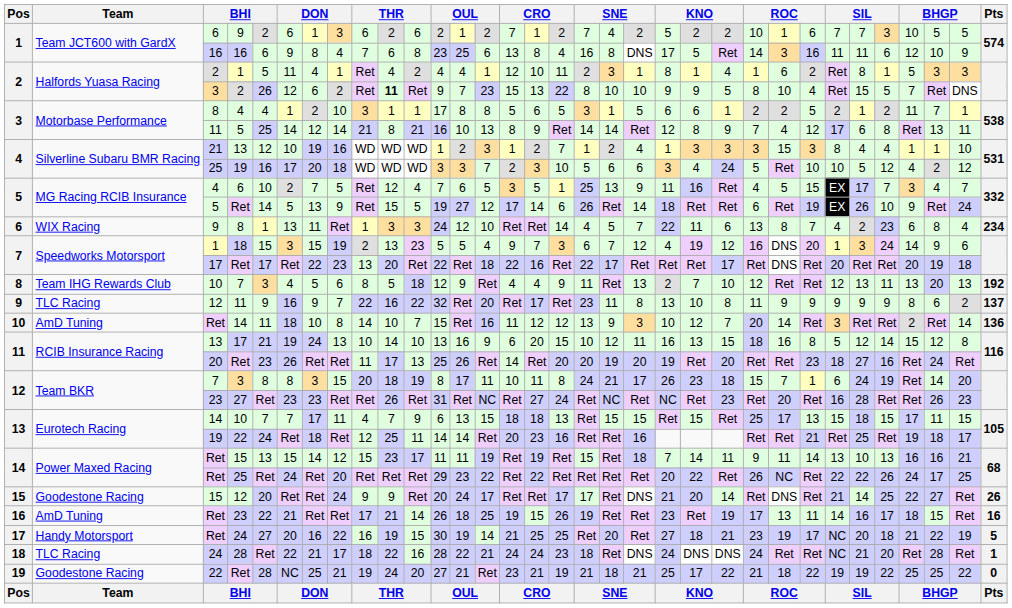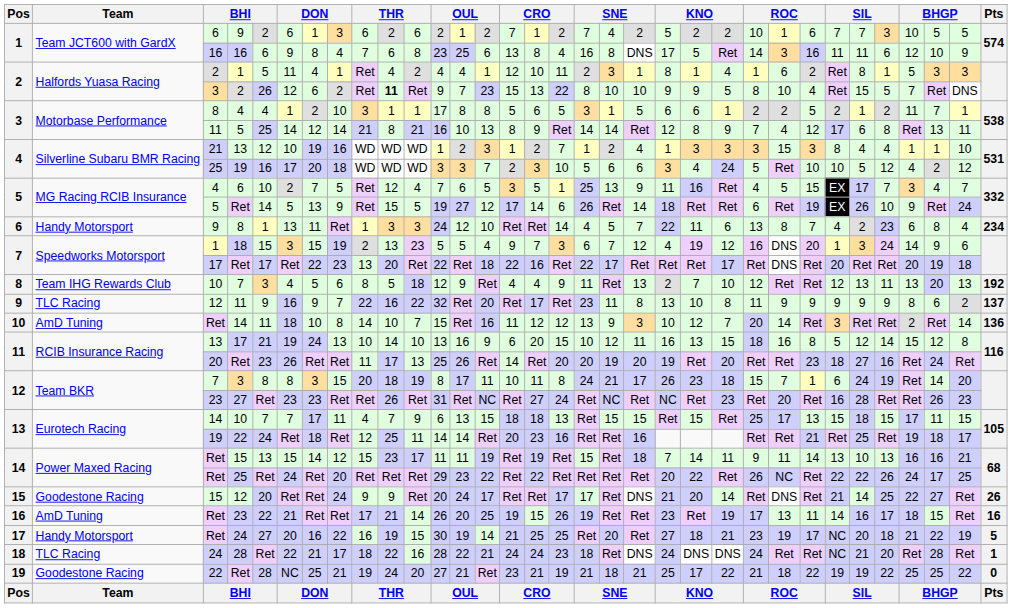(68, 226) WIX Racing -> (84, 226) Handy Motorsport
(462, 515) 18 -> (462, 515) 20
